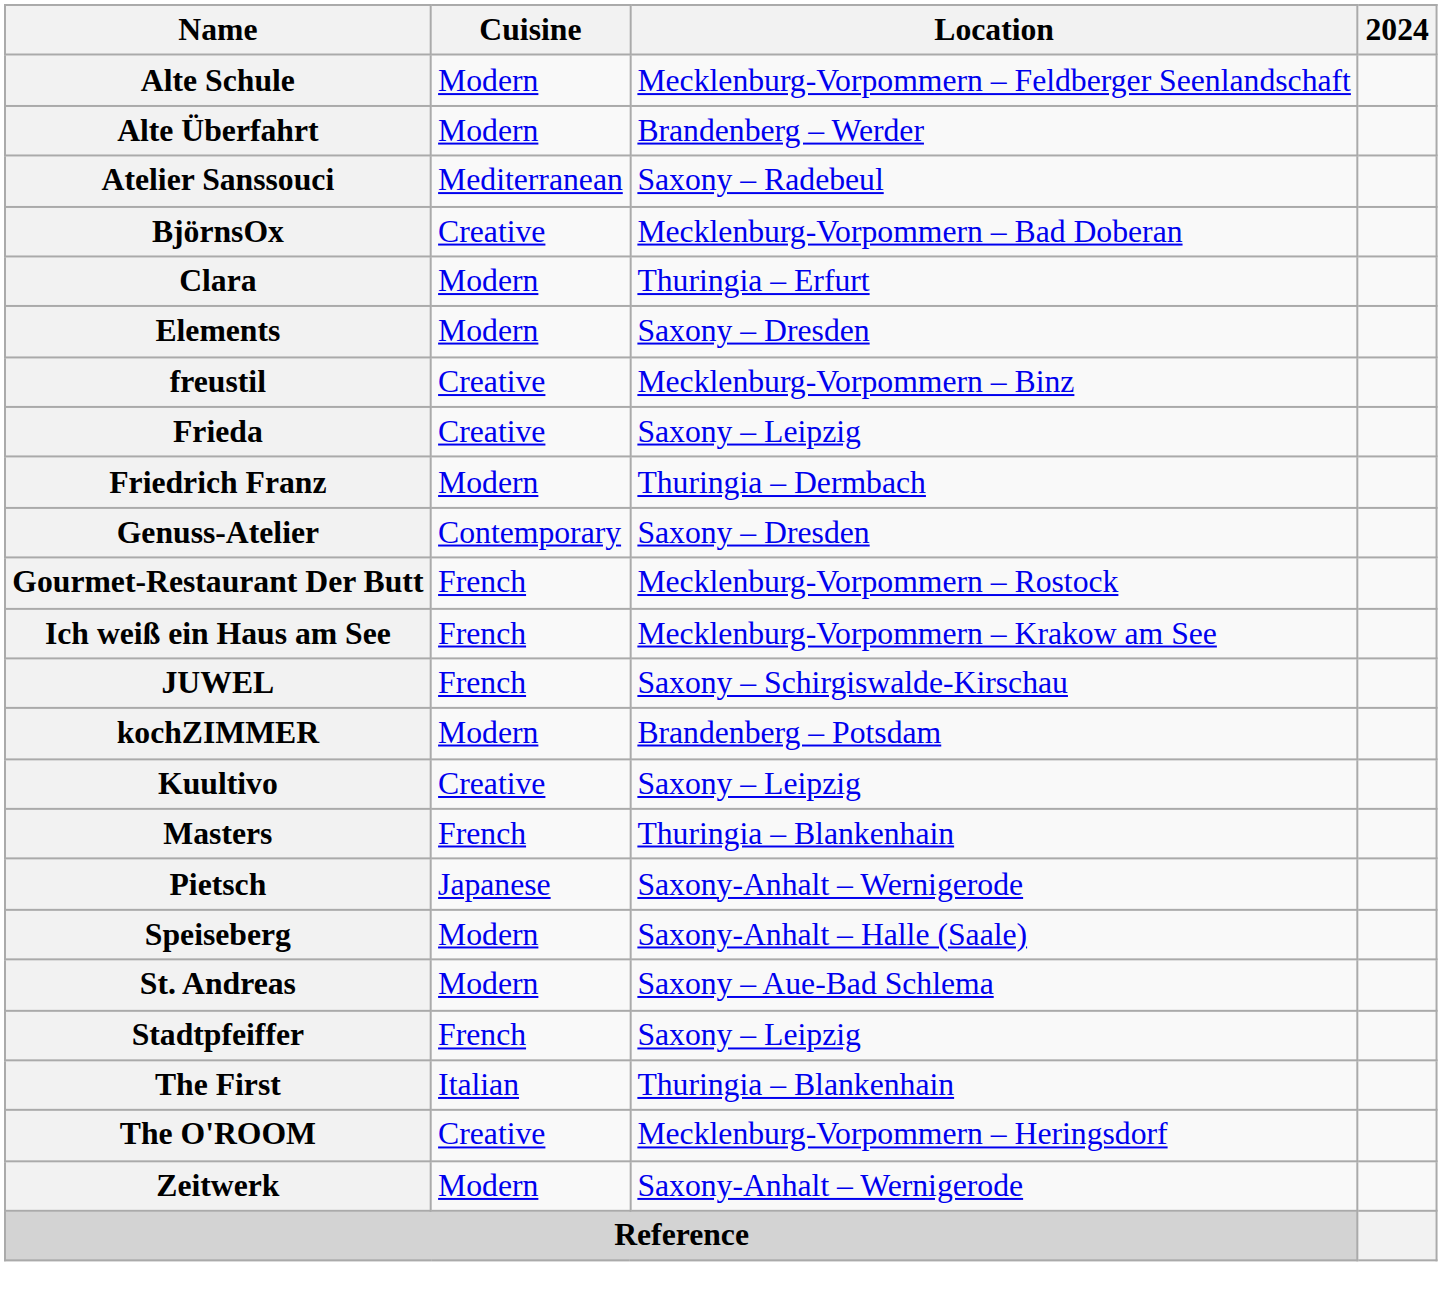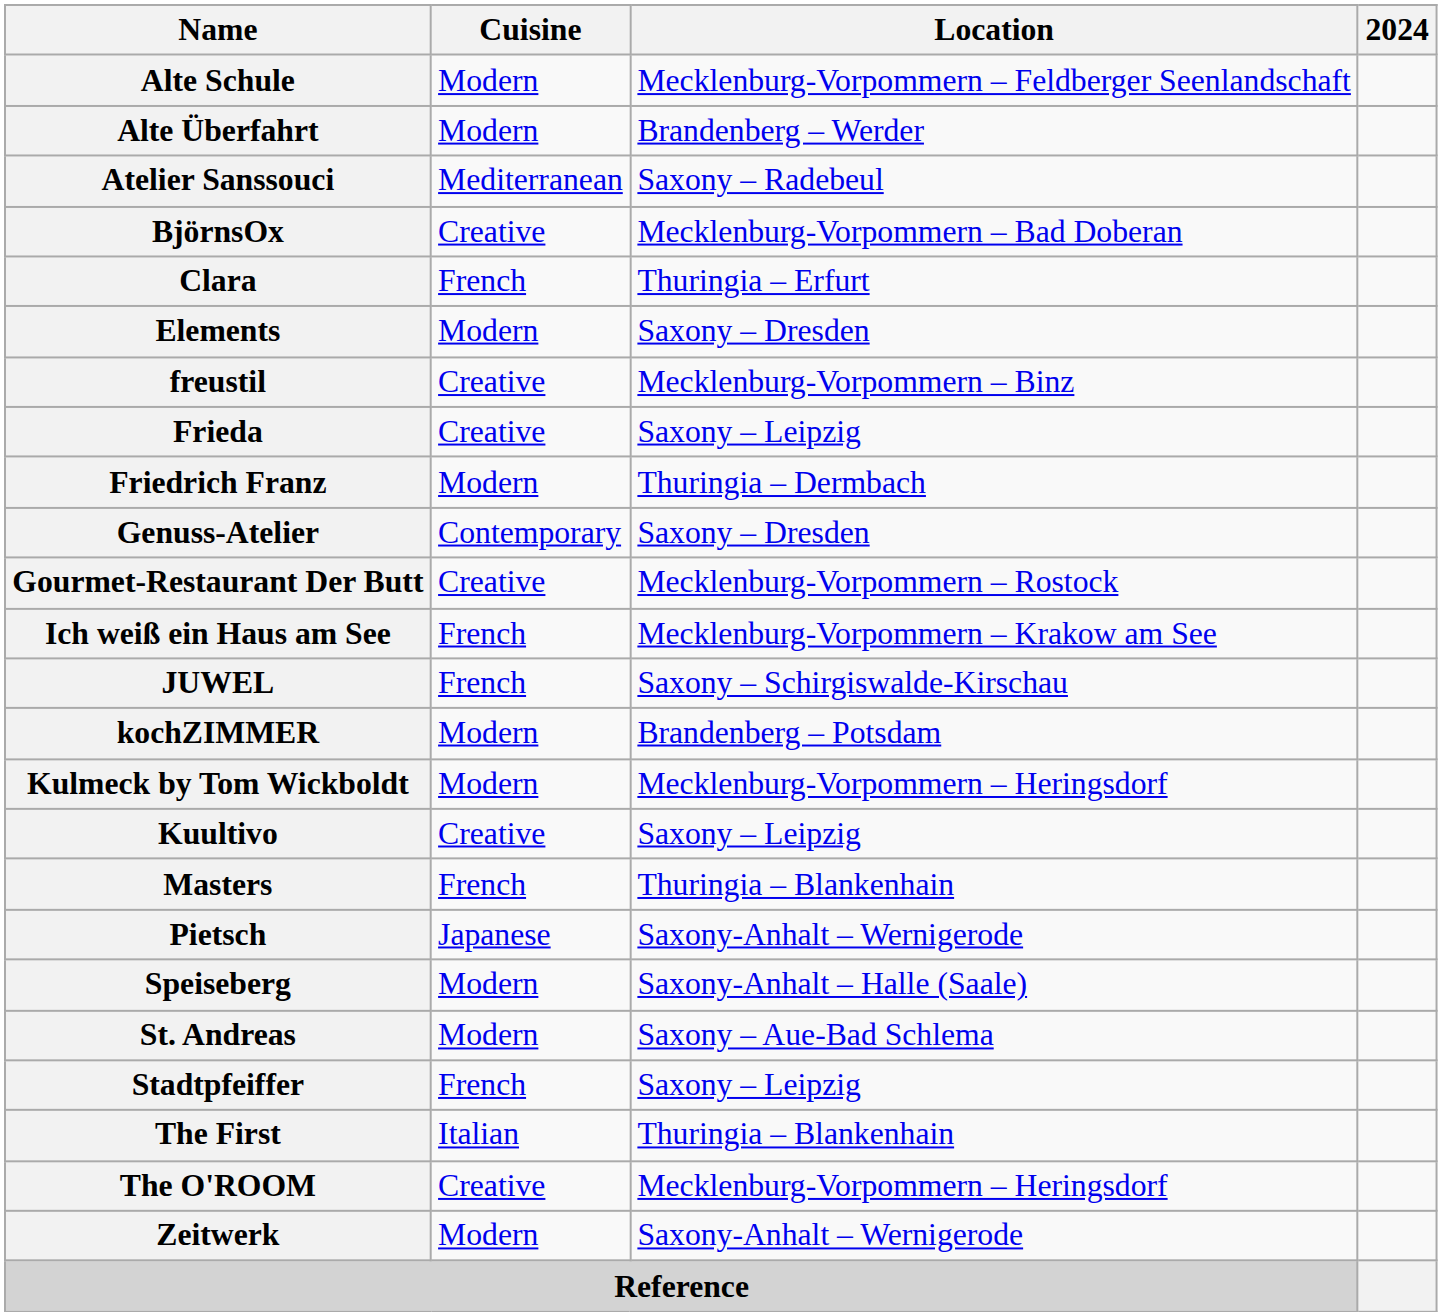(488, 280) Modern -> (482, 280) French
(482, 582) French -> (492, 582) Creative
+ row: (218, 783)
